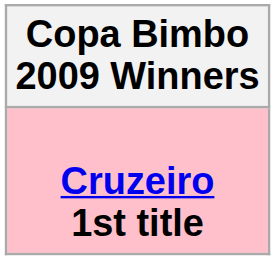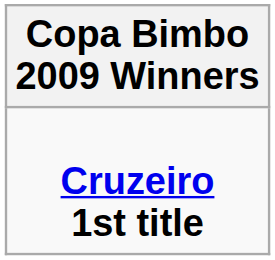(138, 201) pink background -> (138, 201) no background
